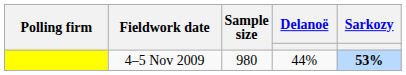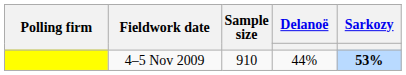(247, 60) 980 -> (247, 60) 910
